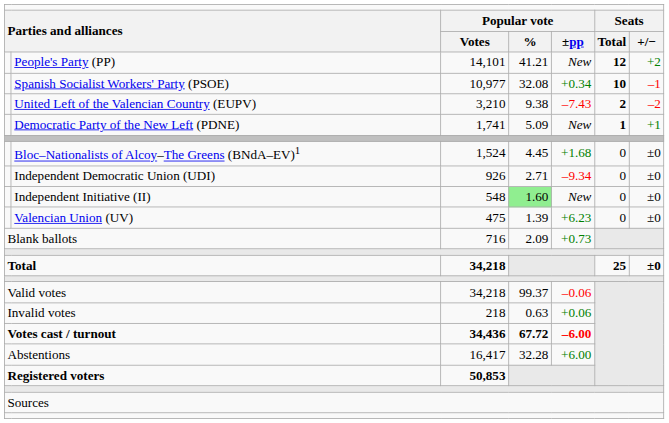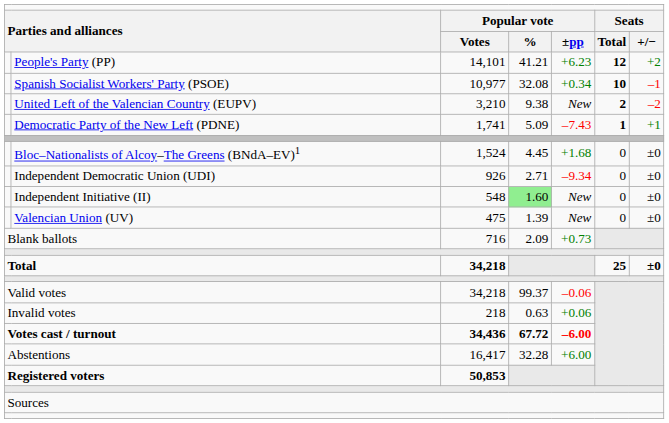(580, 62) New -> (576, 62) +6.23
(577, 104) –7.43 -> (580, 104) New
(580, 124) New -> (577, 124) –7.43
(576, 217) +6.23 -> (580, 217) New
